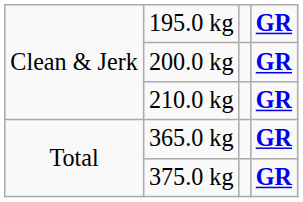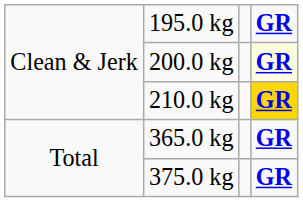(274, 61) no background -> (274, 61) lightyellow background
(274, 100) no background -> (274, 100) gold background
